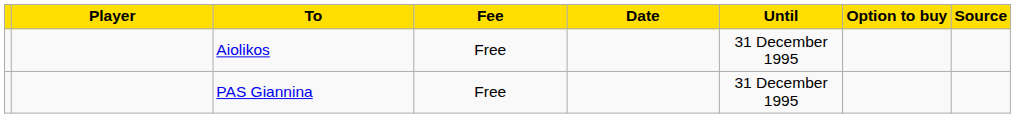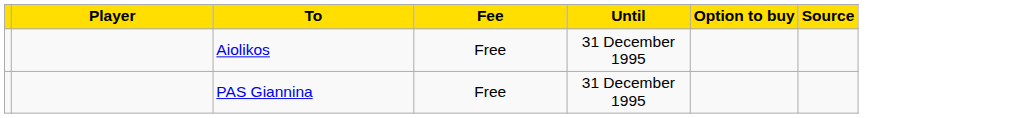- column: (643, 16)
